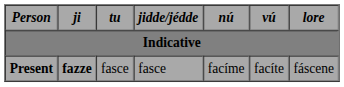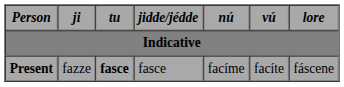(77, 68) bold -> (77, 68) normal
(115, 68) normal -> (115, 68) bold
